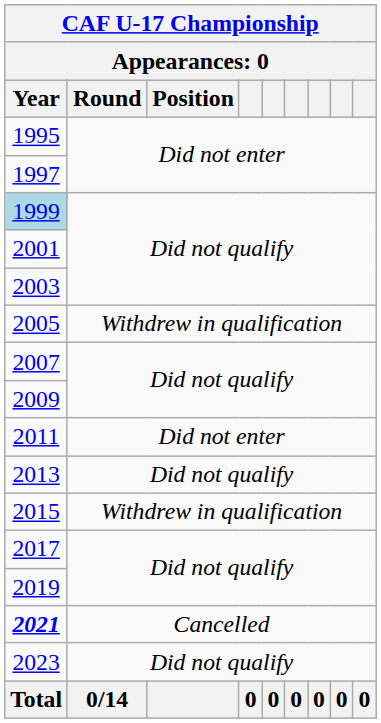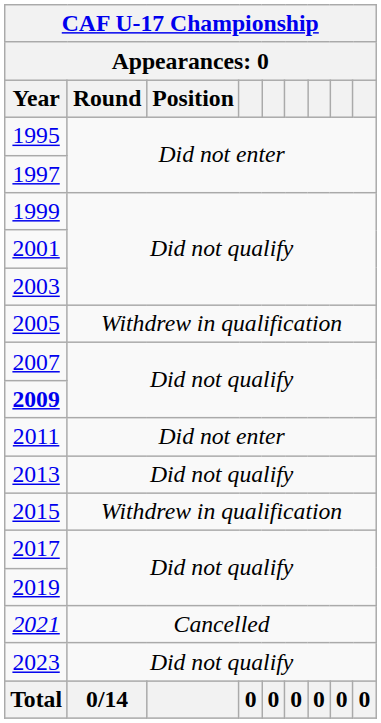(36, 211) lightblue background -> (36, 211) no background
(36, 398) normal -> (36, 398) bold
(36, 624) bold -> (36, 624) normal
